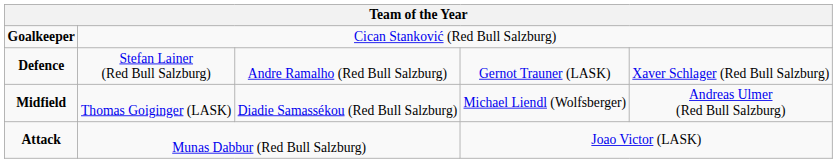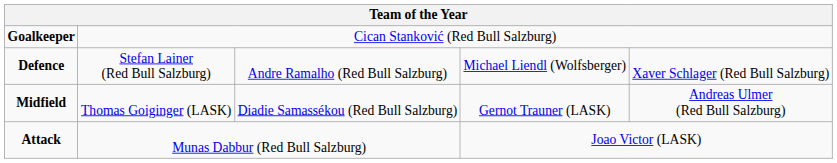(545, 73) Gernot Trauner (LASK) -> (545, 66) Michael Liendl (Wolfsberger)
(545, 102) Michael Liendl (Wolfsberger) -> (545, 110) Gernot Trauner (LASK)
